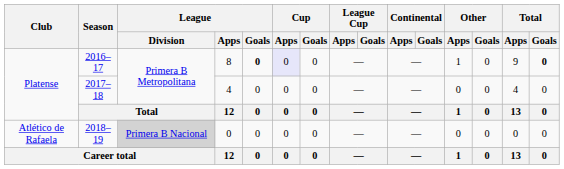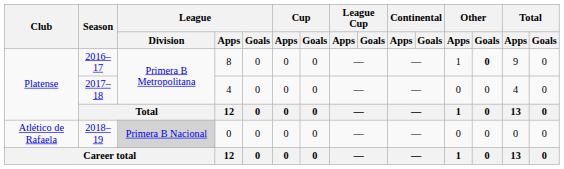(258, 62) bold -> (258, 62) normal
(286, 62) lavender background -> (286, 62) no background
(487, 62) normal -> (487, 62) bold
(544, 62) bold -> (544, 62) normal
